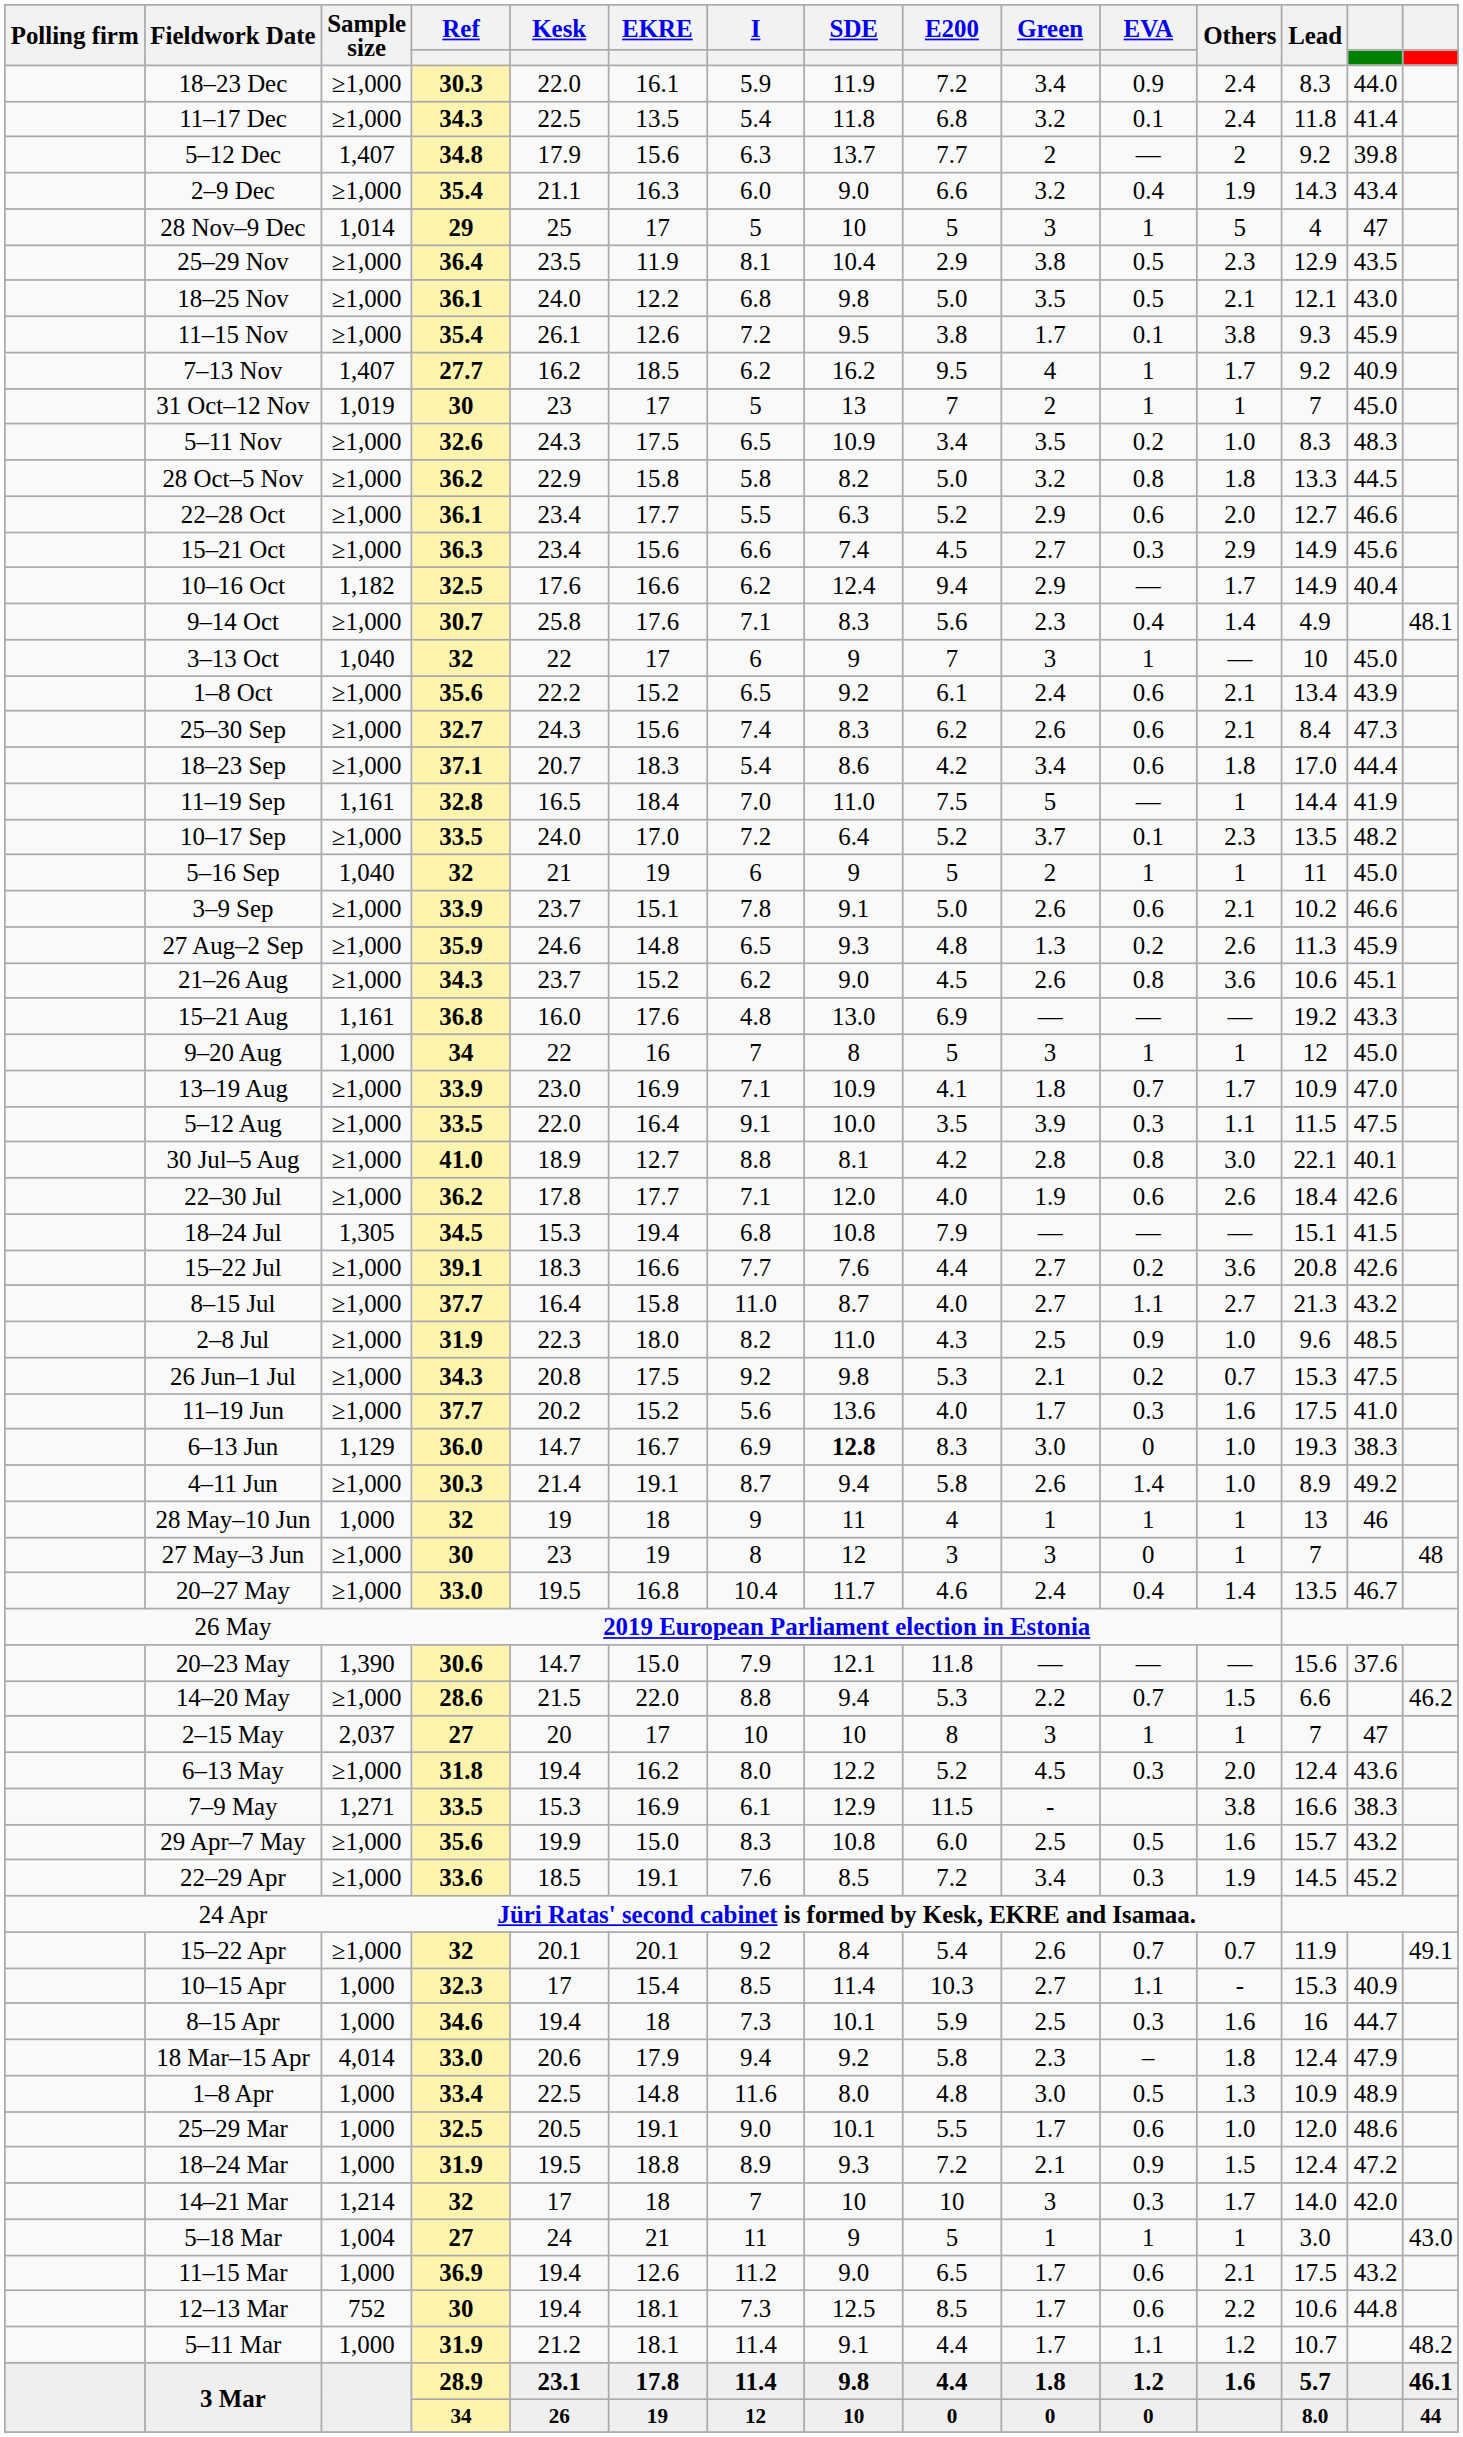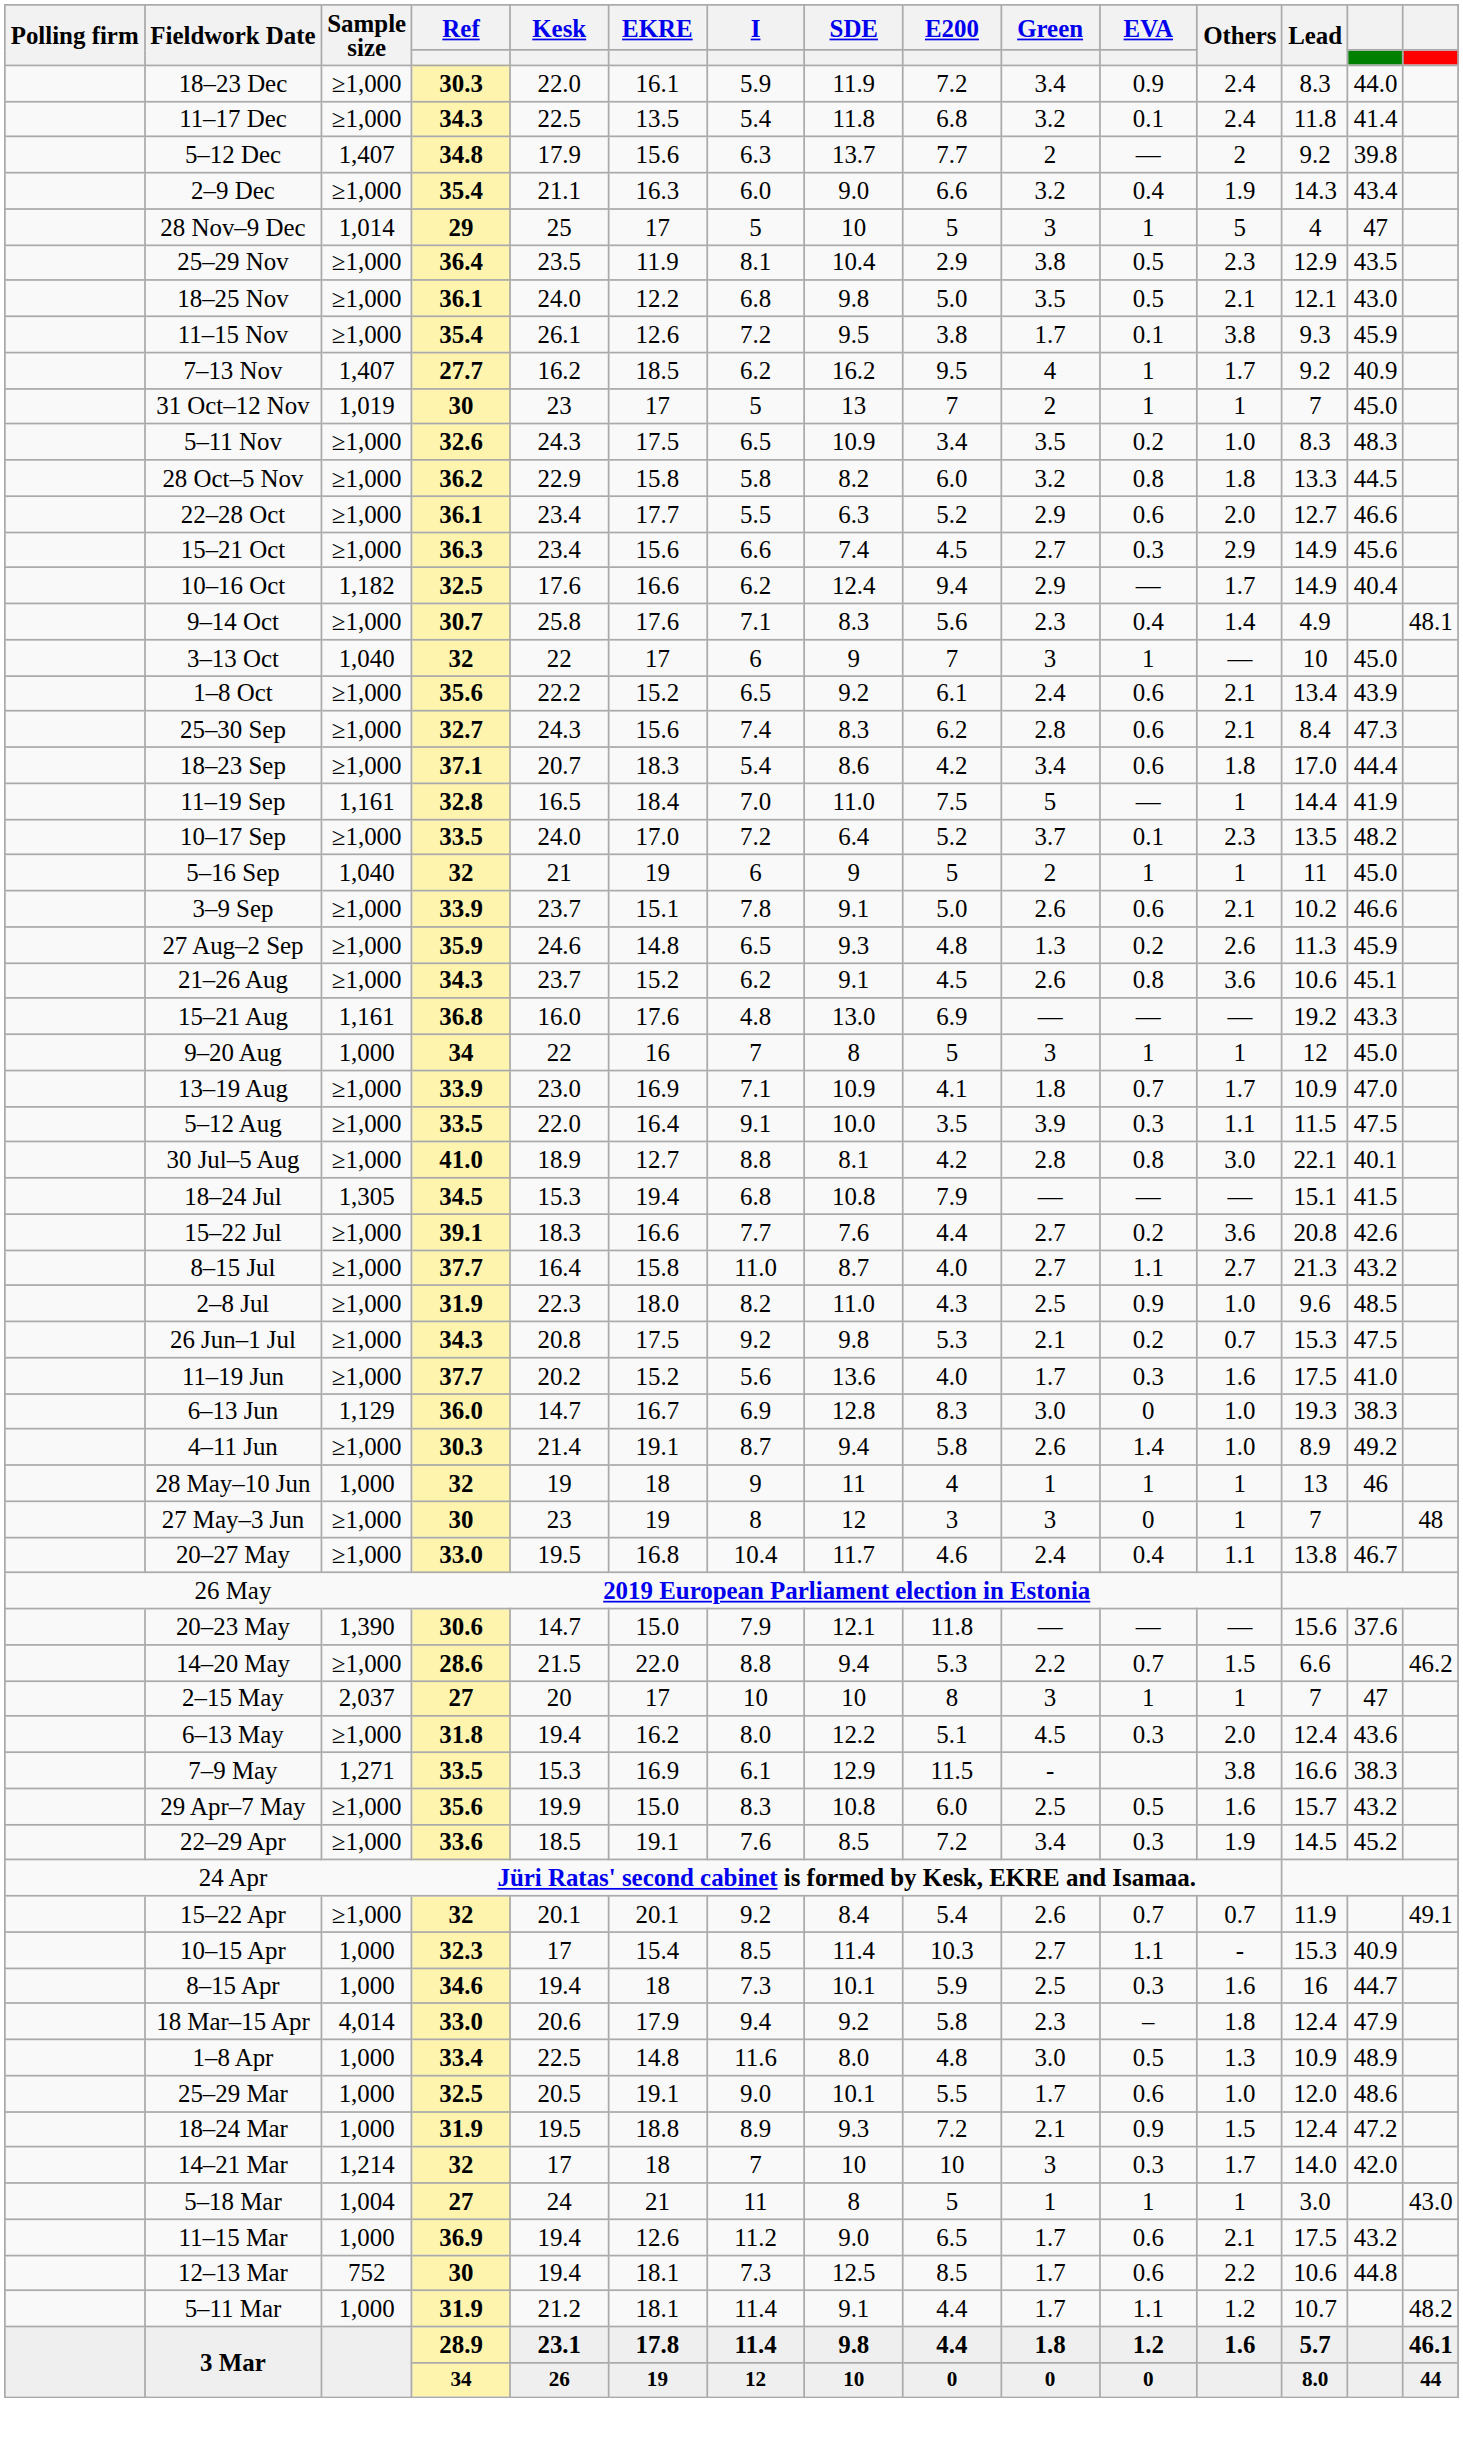(952, 478) 5.0 -> (952, 478) 6.0
(1050, 729) 2.6 -> (1050, 729) 2.8
(854, 981) 9.0 -> (854, 981) 9.1
- row: (233, 1196)
(854, 1447) bold -> (854, 1412) normal
(1240, 1591) 1.4 -> (1240, 1555) 1.1
(1315, 1591) 13.5 -> (1315, 1555) 13.8
(952, 1771) 5.2 -> (952, 1735) 5.1
(854, 2237) 9 -> (854, 2201) 8
